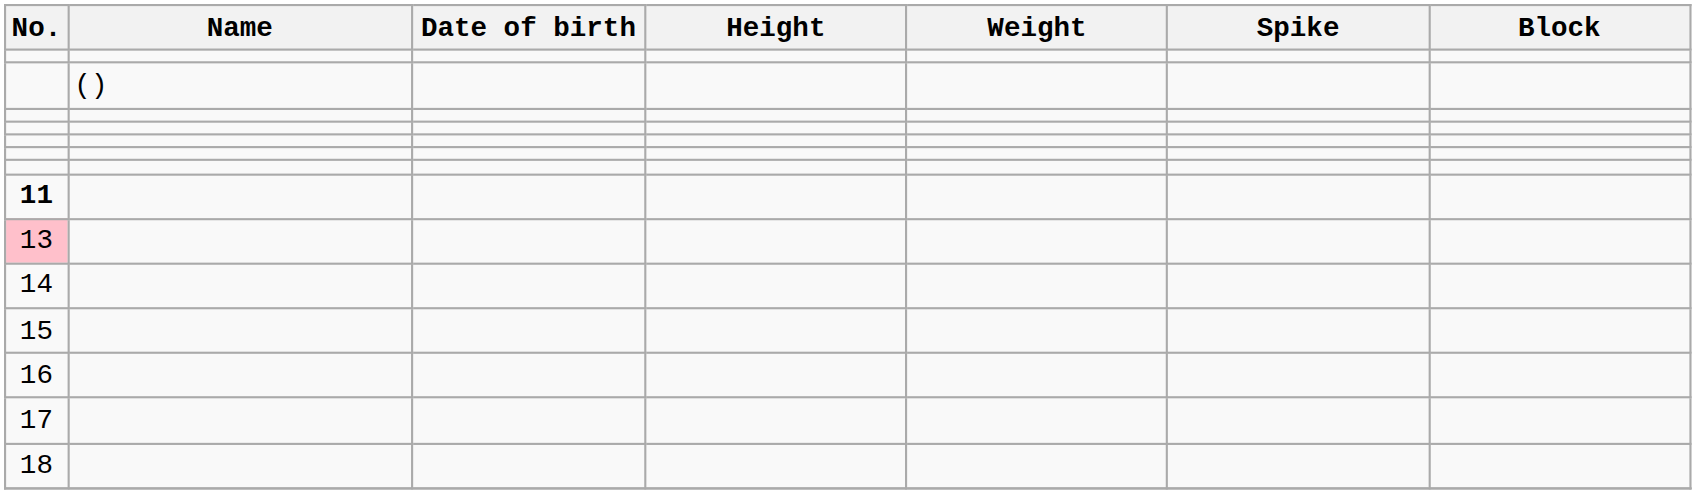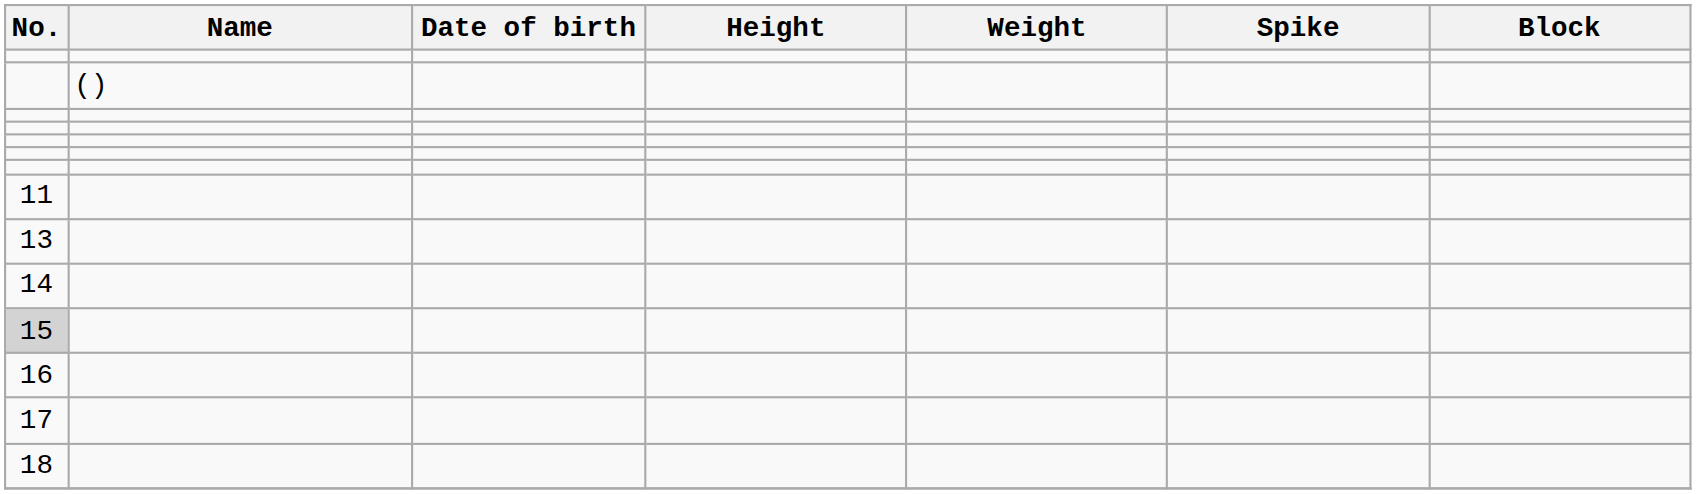(36, 196) bold -> (36, 196) normal
(36, 241) pink background -> (36, 241) no background
(36, 331) no background -> (36, 331) lightgrey background
